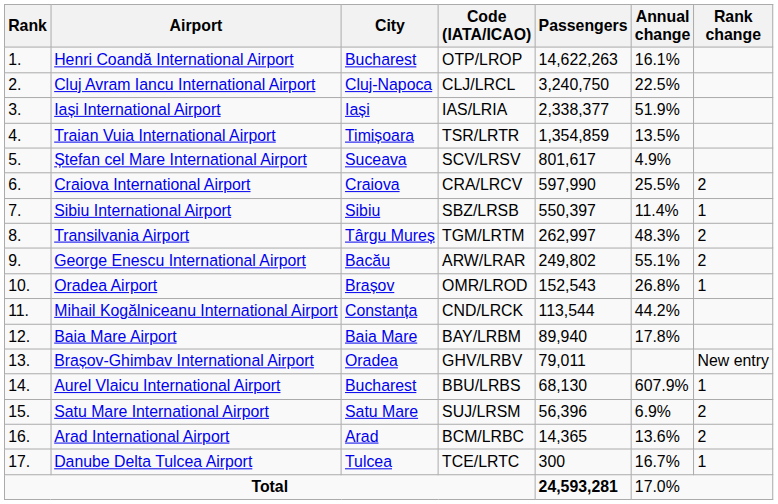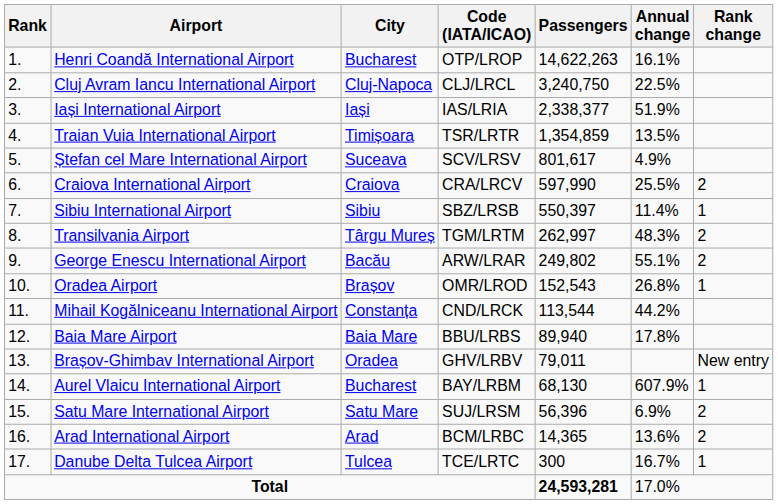(482, 336) BAY/LRBM -> (481, 336) BBU/LRBS
(481, 386) BBU/LRBS -> (482, 386) BAY/LRBM
